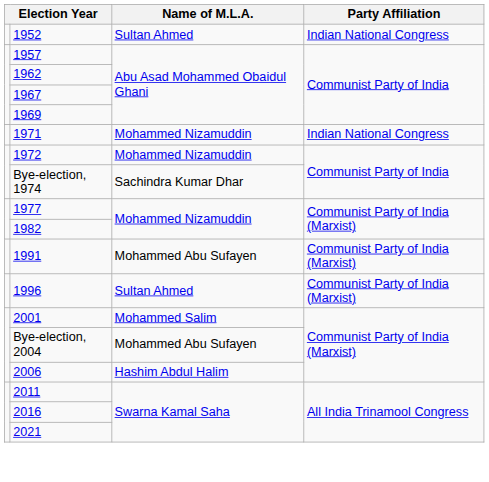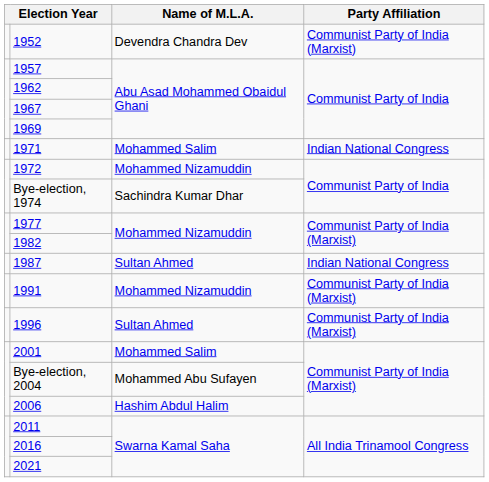(154, 34) Sultan Ahmed -> (181, 41) Devendra Chandra Dev
(378, 34) Indian National Congress -> (378, 41) Communist Party of India (Marxist)
(183, 134) Mohammed Nizamuddin -> (166, 149) Mohammed Salim
+ row: (27, 263)
(186, 256) Mohammed Abu Sufayen -> (183, 290) Mohammed Nizamuddin
